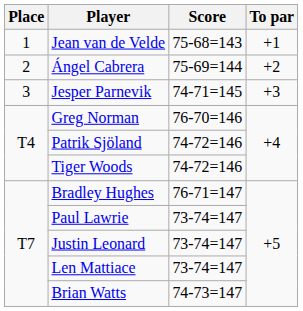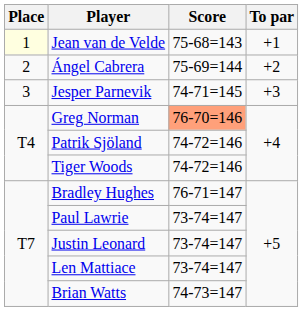(26, 42) no background -> (26, 42) lightyellow background
(207, 117) no background -> (207, 117) lightsalmon background
